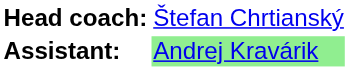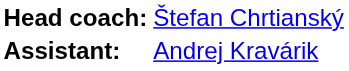(236, 51) lightgreen background -> (236, 51) no background
